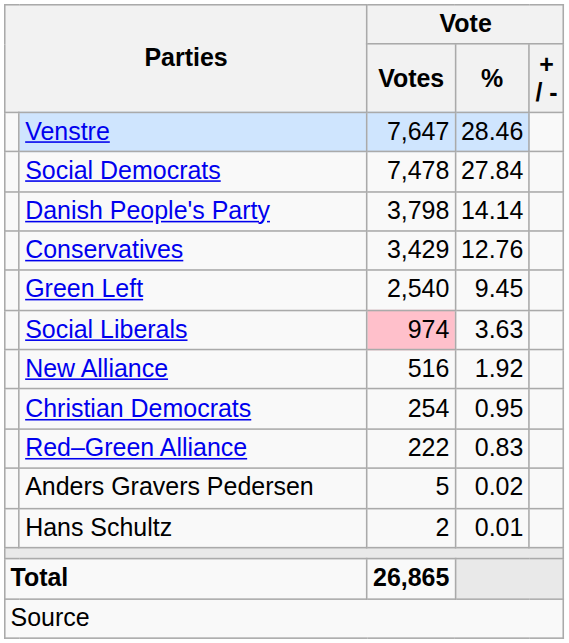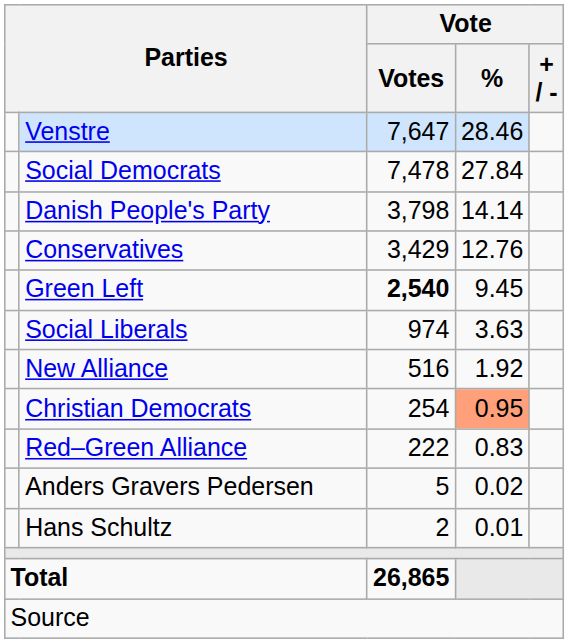(418, 289) normal -> (418, 289) bold
(429, 329) pink background -> (429, 329) no background
(499, 408) no background -> (499, 408) lightsalmon background
